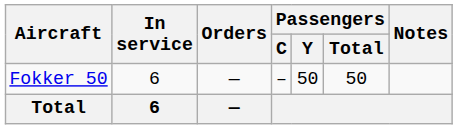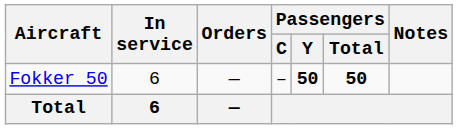(308, 79) normal -> (308, 79) bold
(356, 79) normal -> (356, 79) bold
